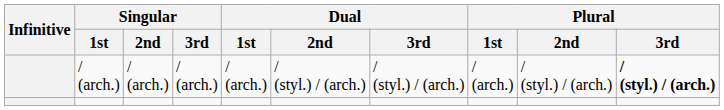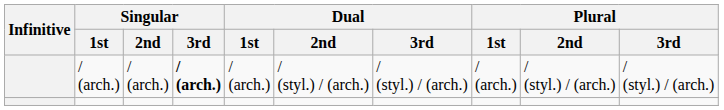(197, 76) normal -> (199, 76) bold
(667, 76) bold -> (669, 76) normal
